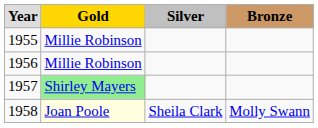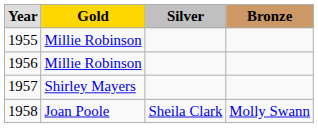(90, 87) lightgreen background -> (90, 87) no background
(77, 110) lightyellow background -> (77, 110) no background
